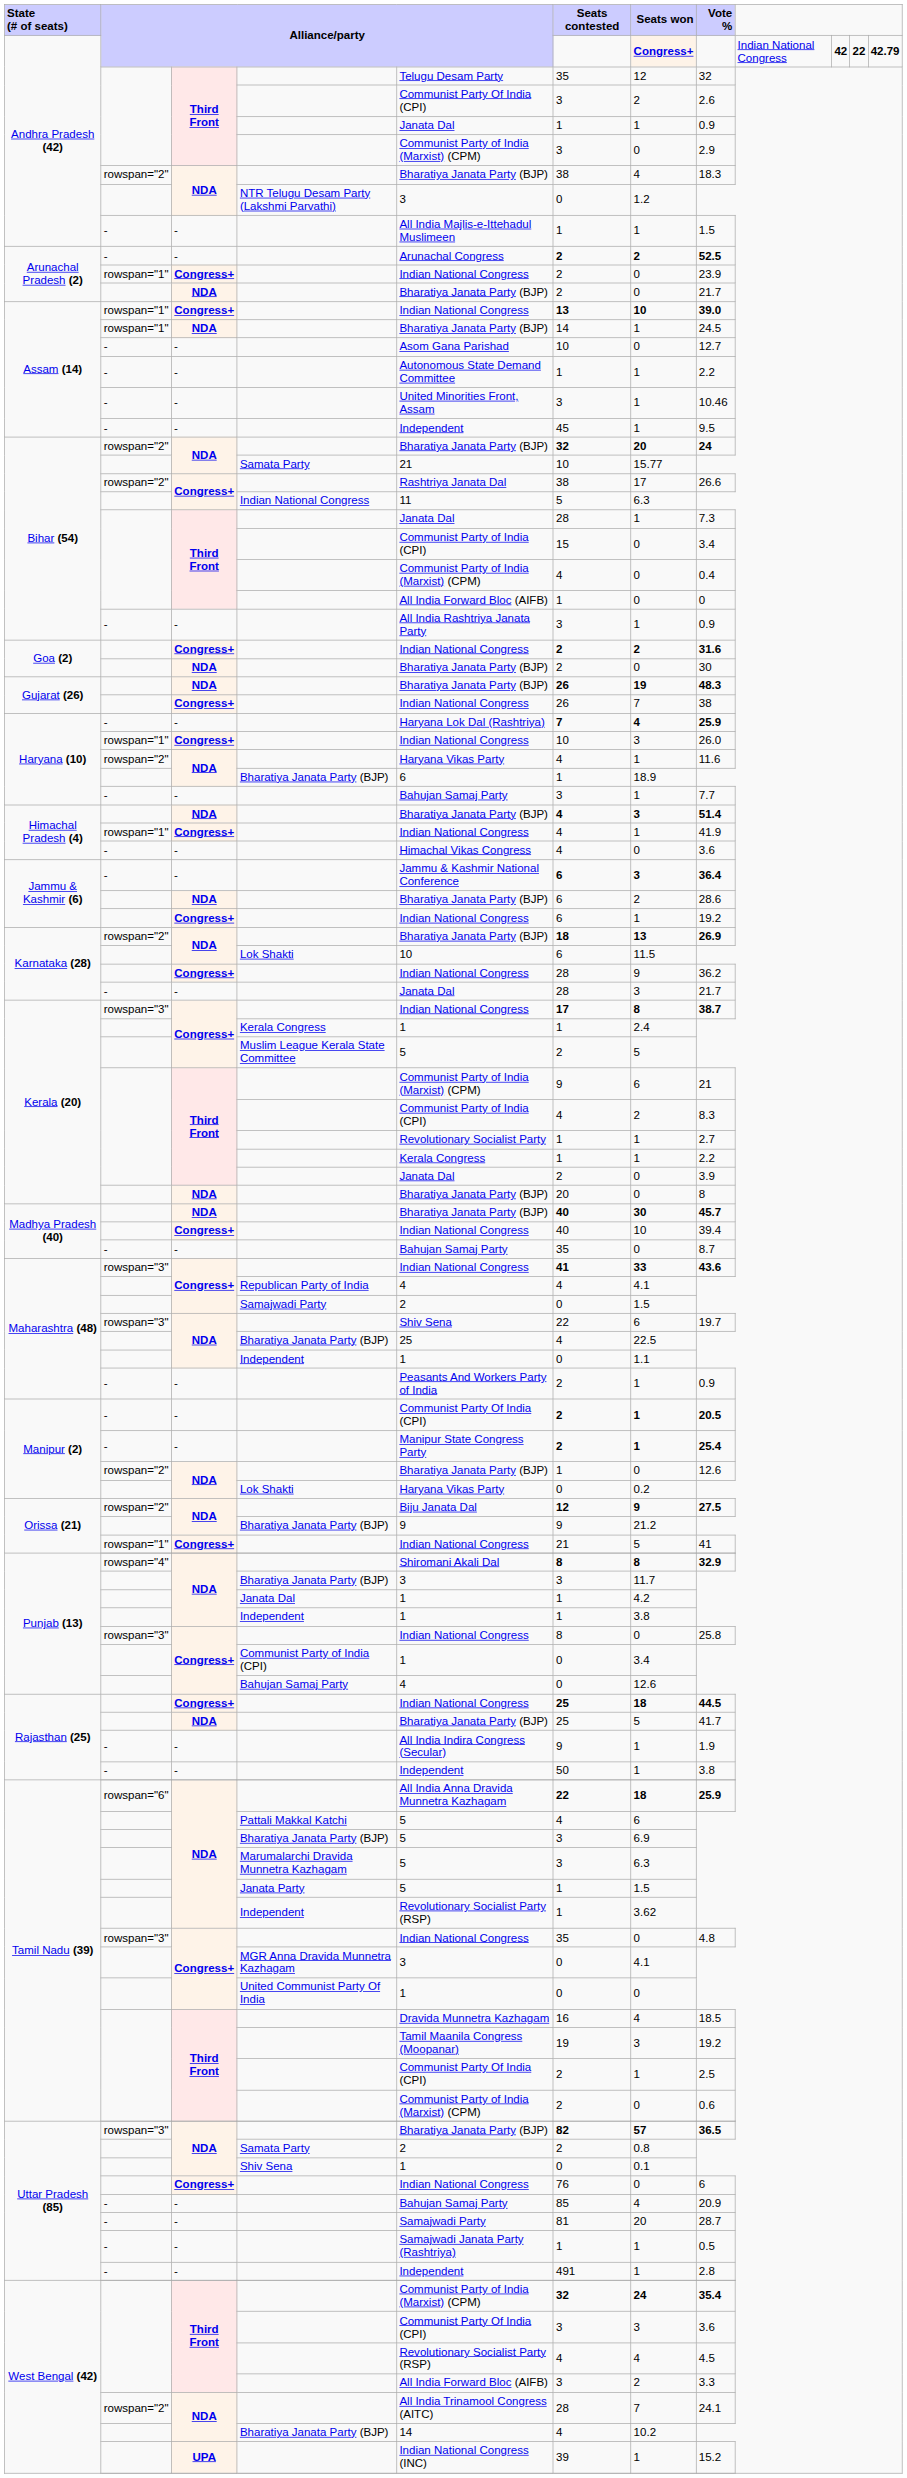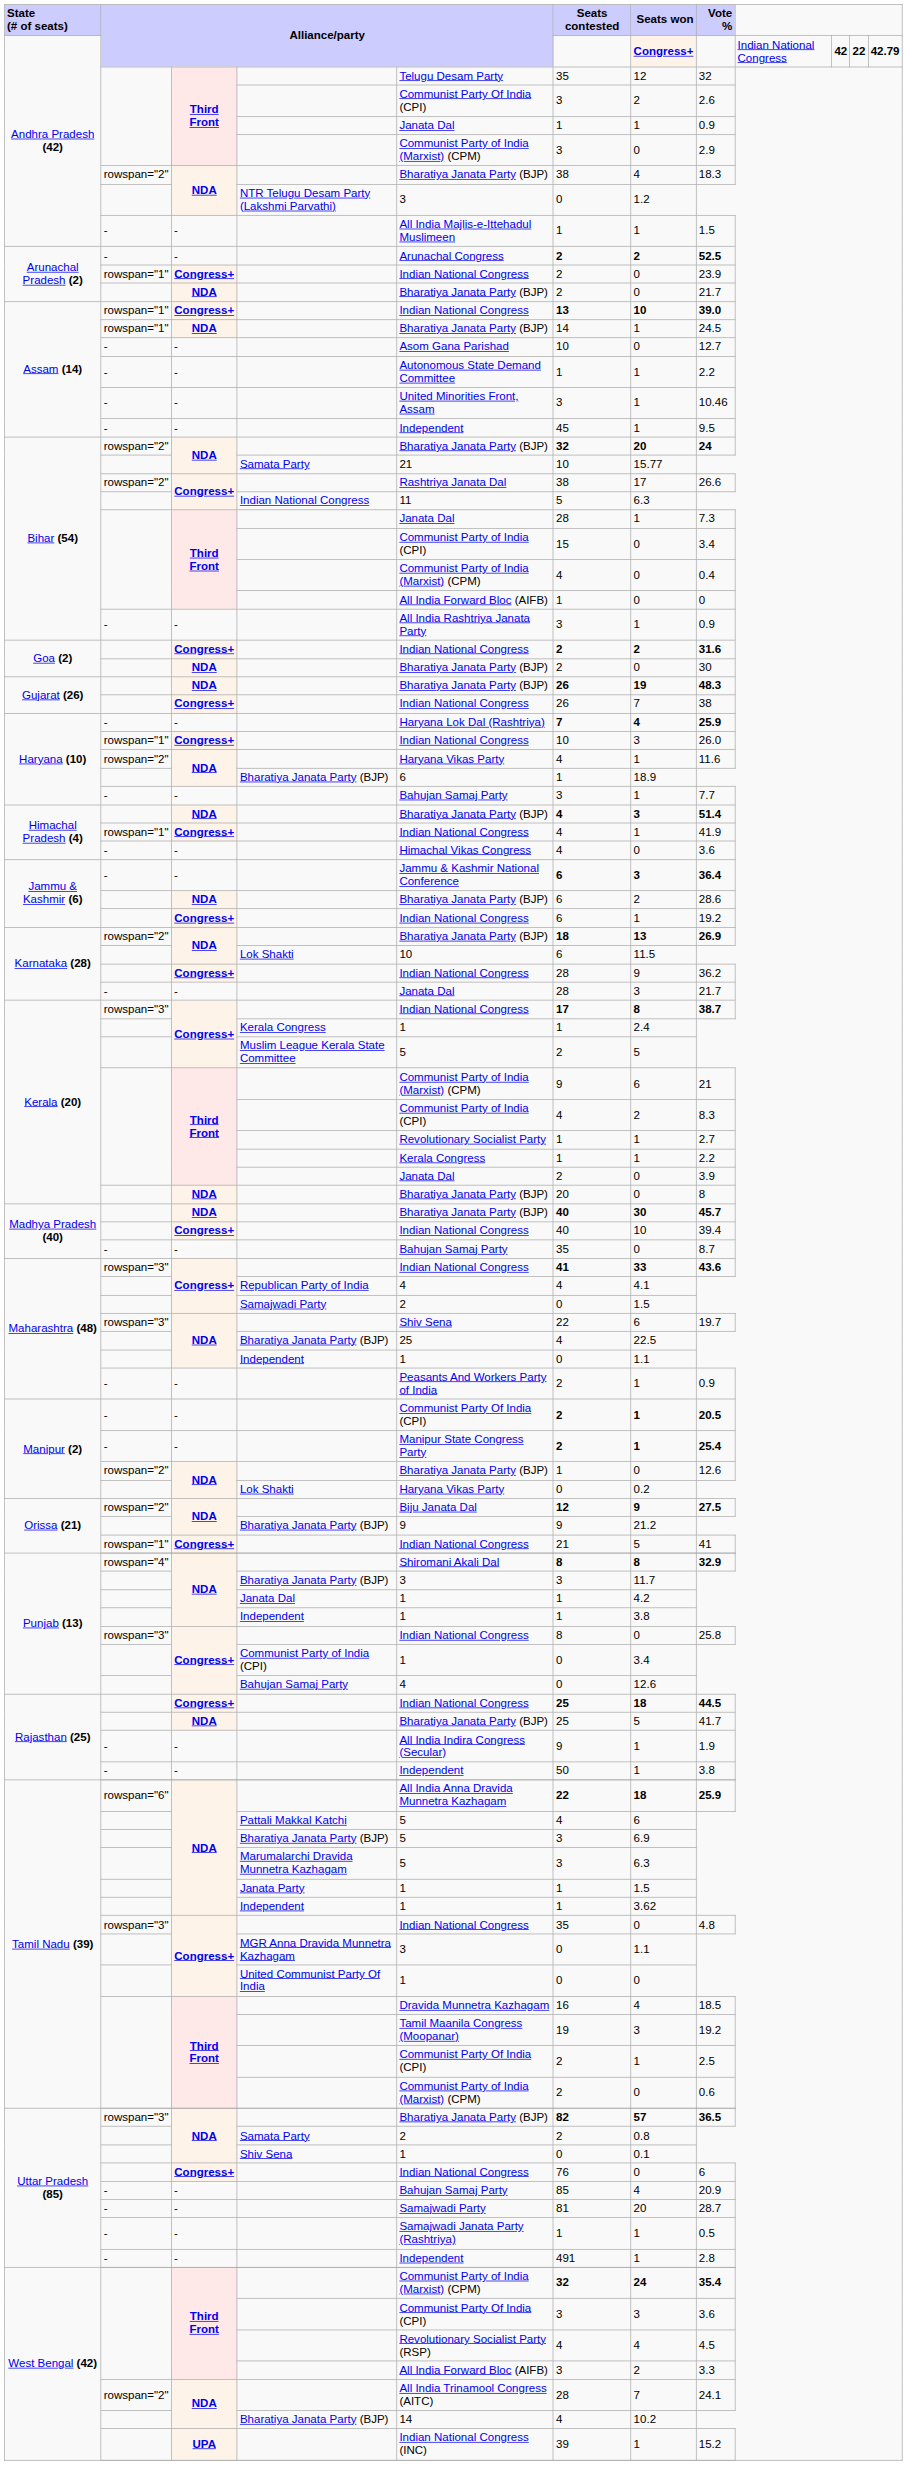(403, 1888) 5 -> (403, 1888) 1
(473, 1912) Revolutionary Socialist Party (RSP) -> (403, 1906) 1
(642, 1962) 4.1 -> (642, 1949) 1.1
